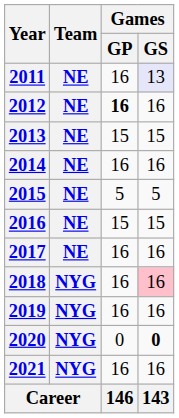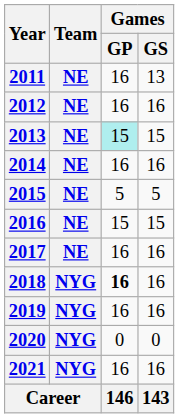(156, 77) lavender background -> (156, 77) no background
(120, 106) bold -> (120, 106) normal
(120, 135) no background -> (120, 135) paleturquoise background
(120, 281) normal -> (120, 281) bold
(156, 281) pink background -> (156, 281) no background
(156, 340) bold -> (156, 340) normal
